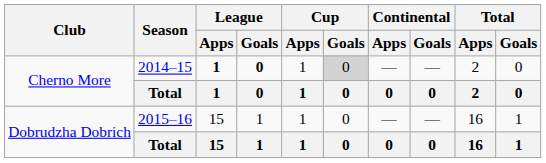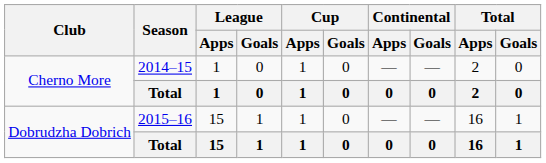(216, 68) bold -> (216, 68) normal
(260, 68) bold -> (260, 68) normal
(346, 68) lightgrey background -> (346, 68) no background
